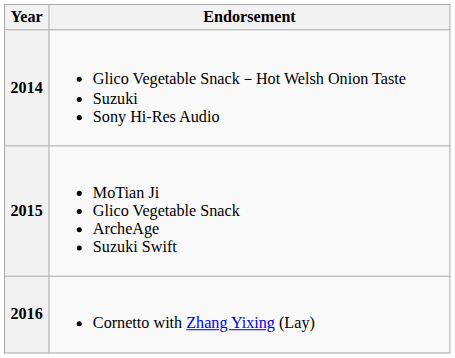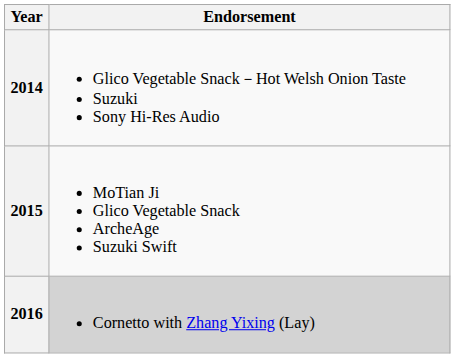(250, 323) no background -> (250, 323) lightgrey background
